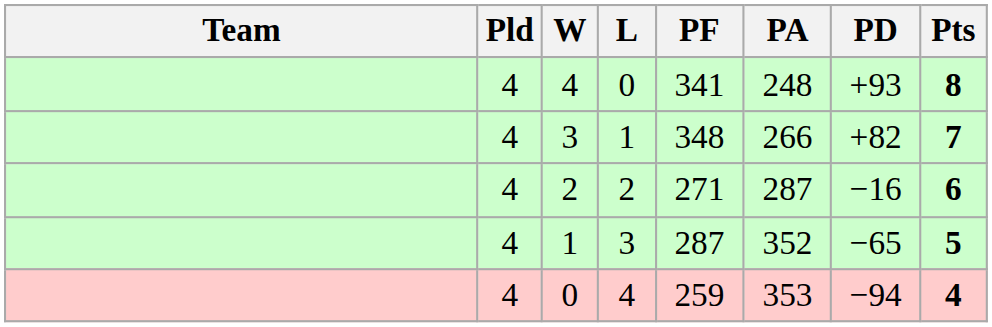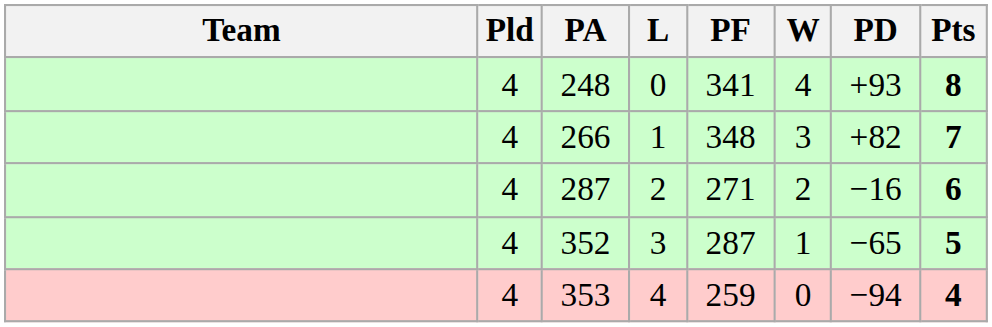columns swapped: (570, 30) <-> (787, 30)
